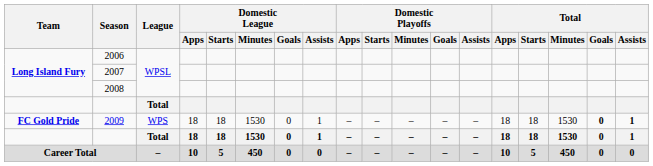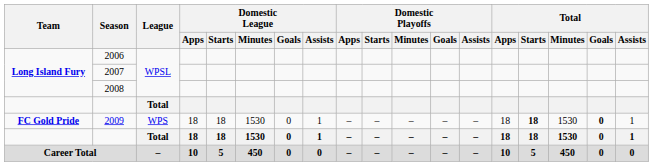(533, 121) normal -> (533, 121) bold
(632, 121) bold -> (632, 121) normal
